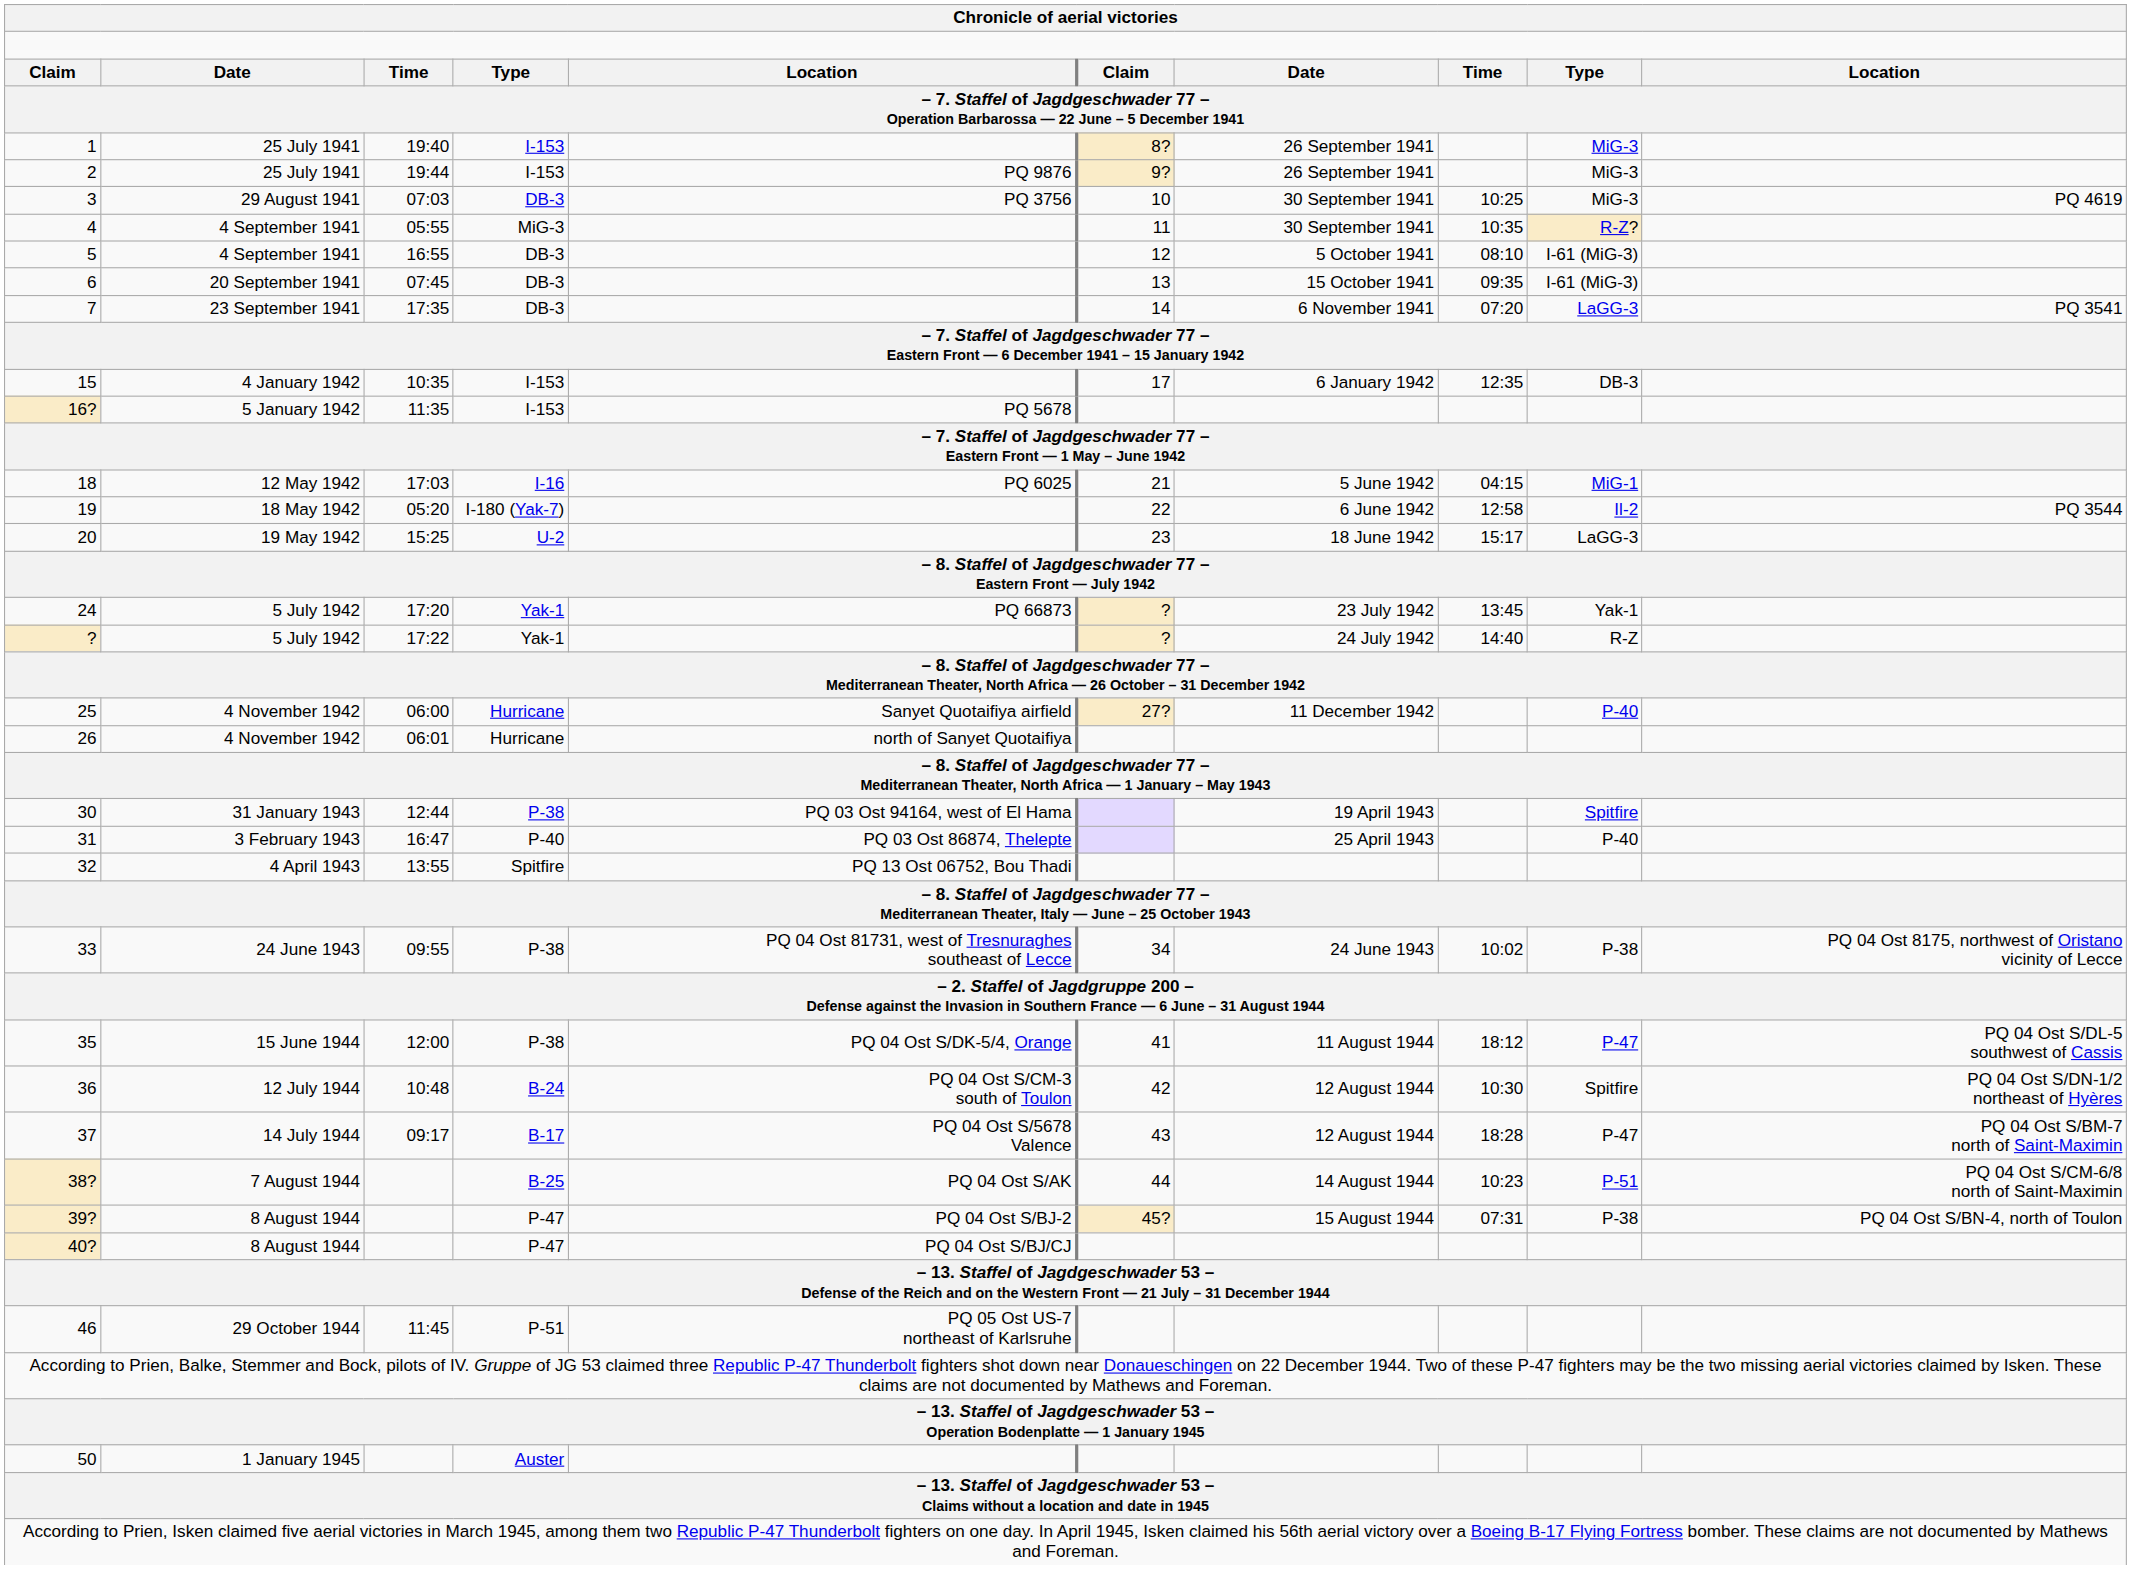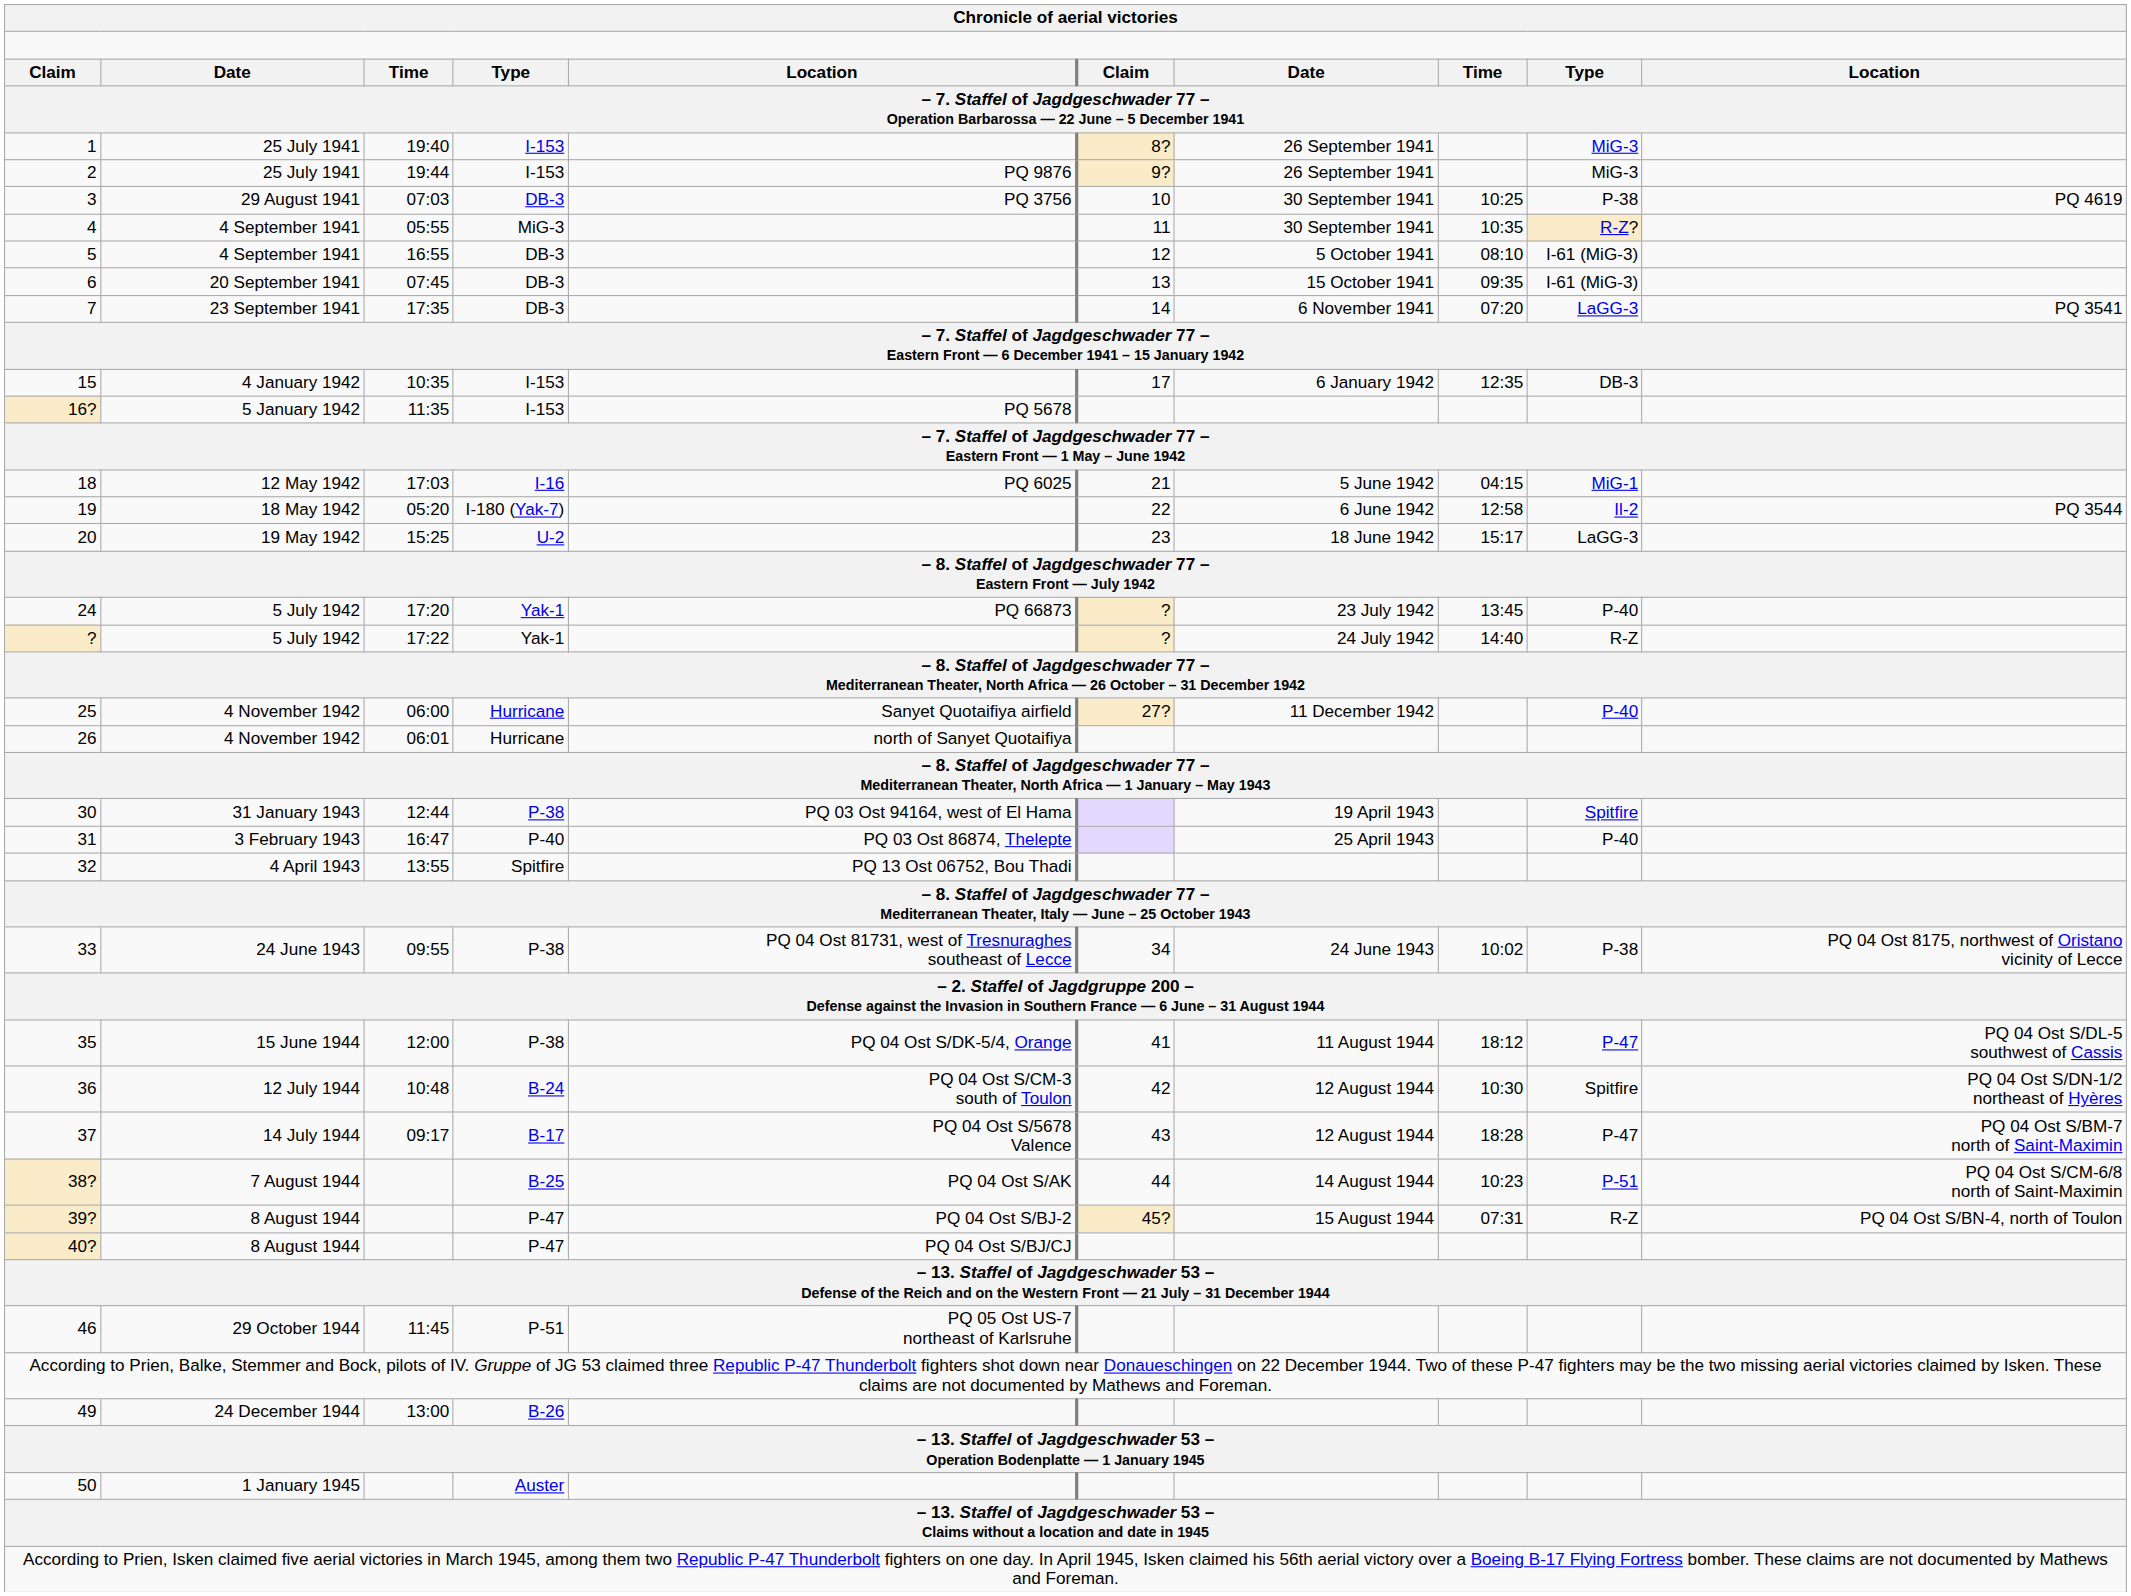(1615, 200) MiG-3 -> (1620, 200) P-38
(1616, 610) Yak-1 -> (1620, 610) P-40
(1620, 1218) P-38 -> (1624, 1218) R-Z
+ row: (87, 1412)
